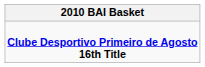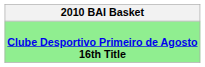(102, 48) no background -> (102, 48) lightgreen background
